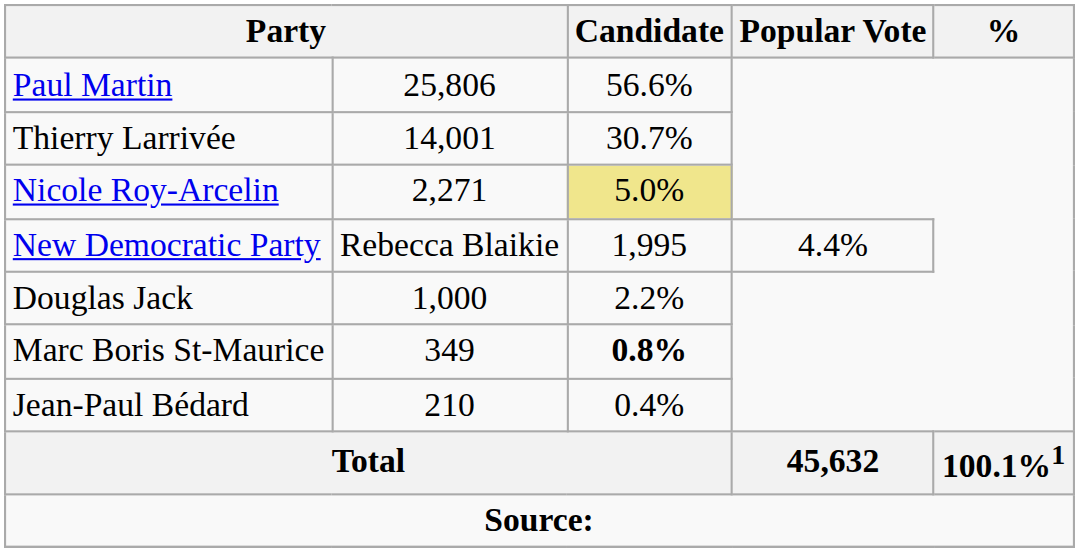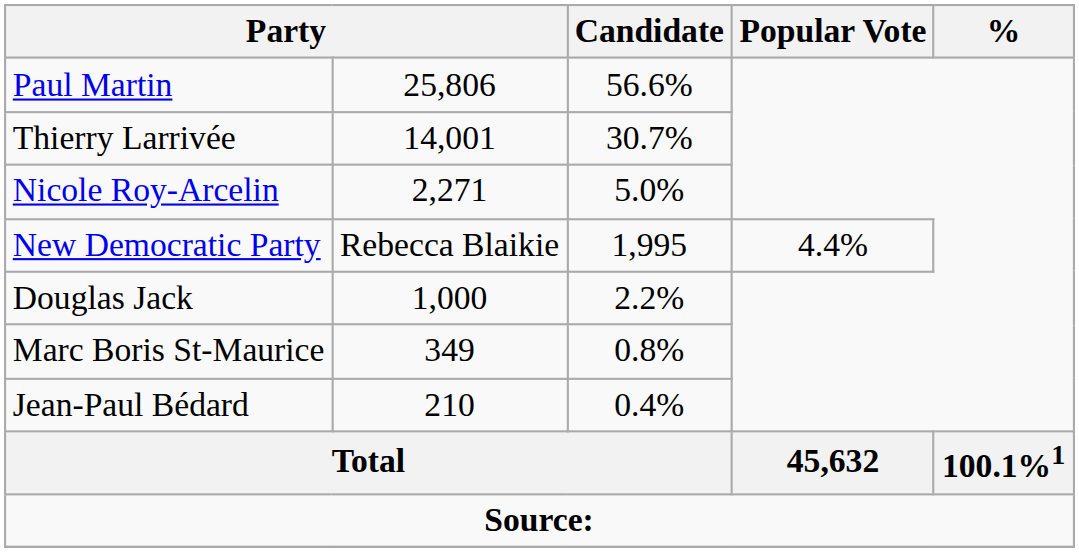(649, 191) khaki background -> (649, 191) no background
(649, 350) bold -> (649, 350) normal
